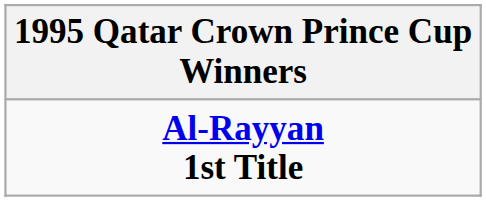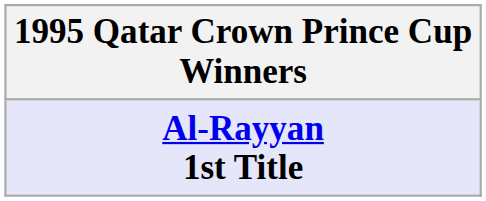(243, 146) no background -> (243, 146) lavender background
